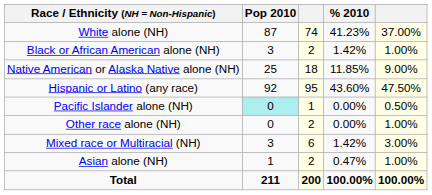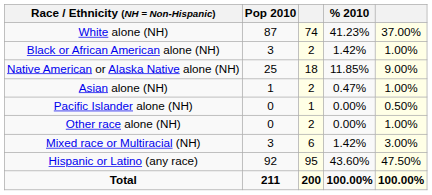rows swapped: (123, 161) <-> (123, 87)
(270, 106) paleturquoise background -> (270, 106) no background
